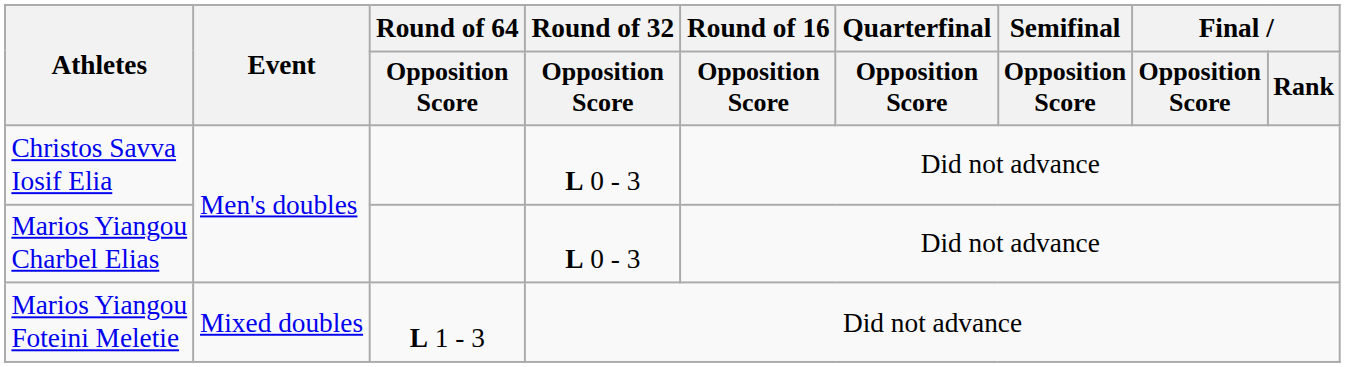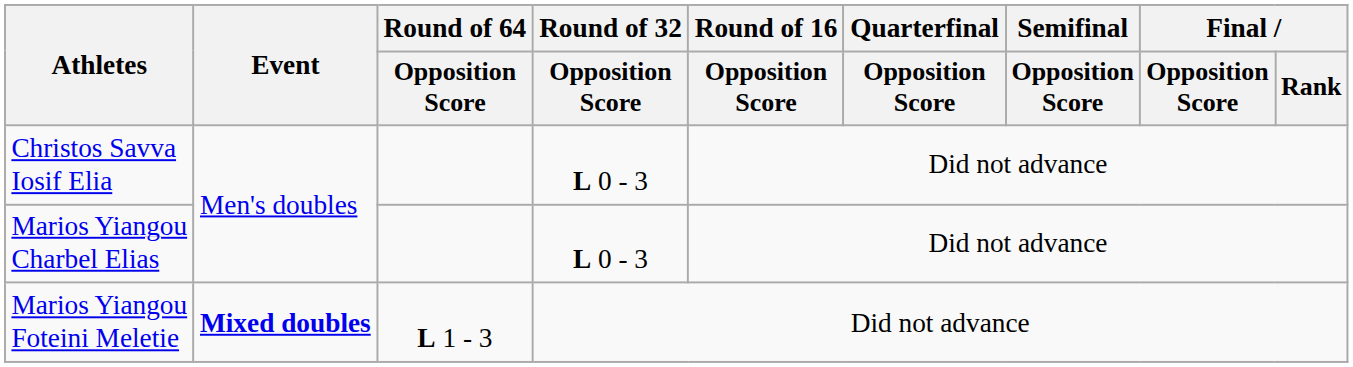(282, 321) normal -> (285, 321) bold
